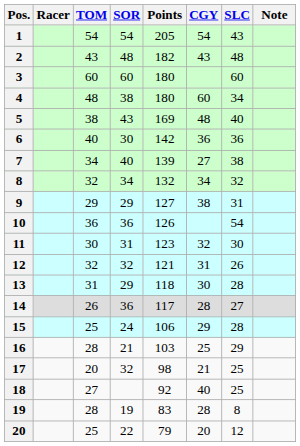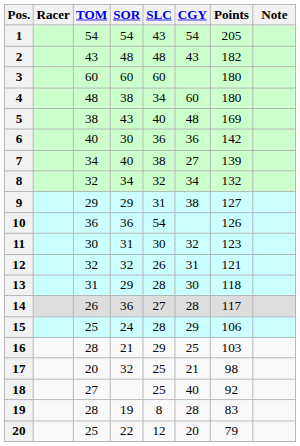columns swapped: (237, 14) <-> (165, 14)
